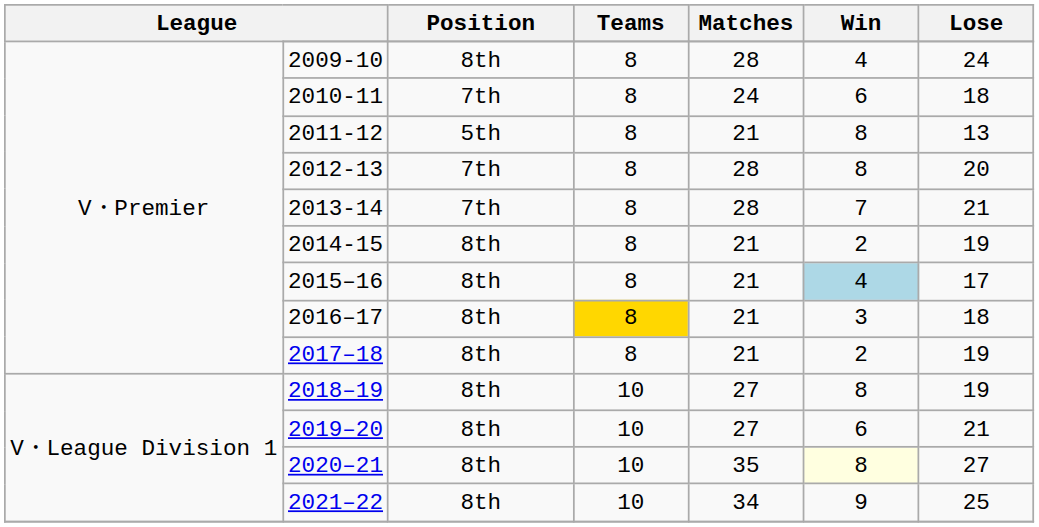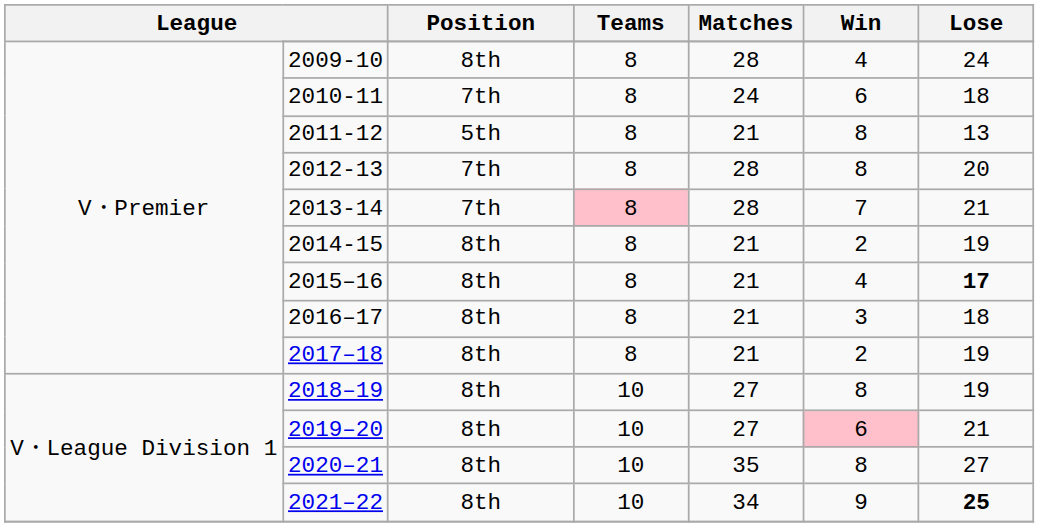(631, 208) no background -> (631, 208) pink background
(861, 281) lightblue background -> (861, 281) no background
(976, 281) normal -> (976, 281) bold
(631, 318) gold background -> (631, 318) no background
(861, 429) no background -> (861, 429) pink background
(861, 466) lightyellow background -> (861, 466) no background
(976, 503) normal -> (976, 503) bold
